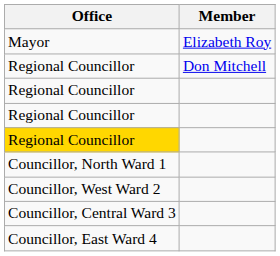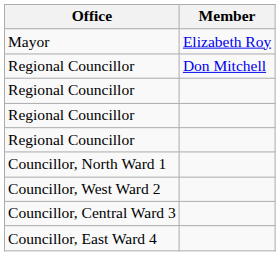(71, 139) gold background -> (71, 139) no background
